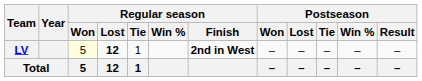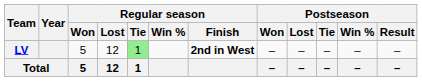(83, 50) lightyellow background -> (83, 50) no background
(112, 50) bold -> (112, 50) normal
(138, 50) no background -> (138, 50) lightgreen background
